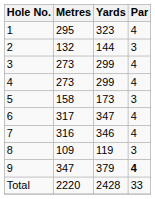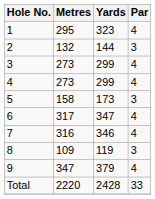(134, 168) bold -> (134, 168) normal
